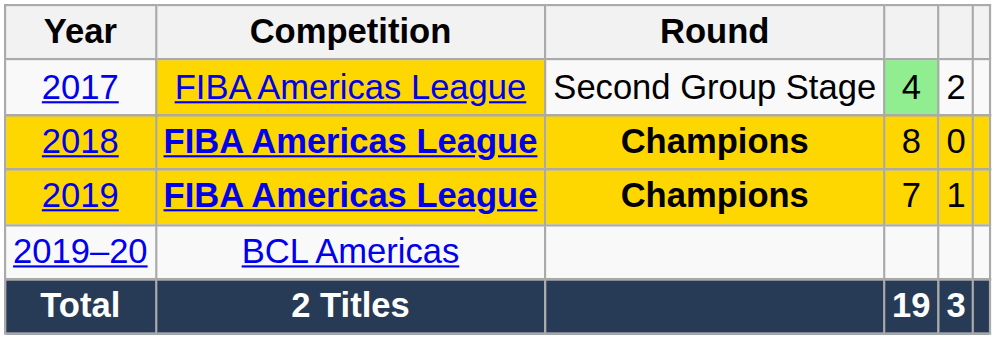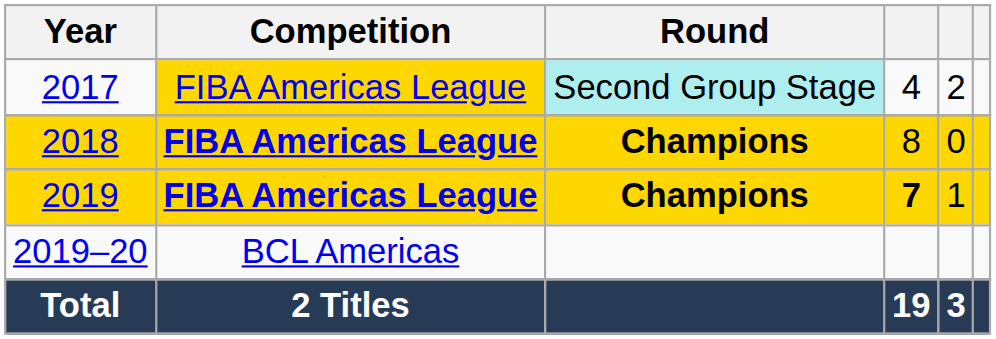(715, 86) no background -> (715, 86) paleturquoise background
(911, 86) lightgreen background -> (911, 86) no background
(911, 196) normal -> (911, 196) bold
